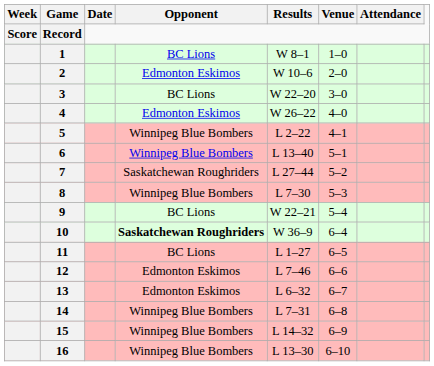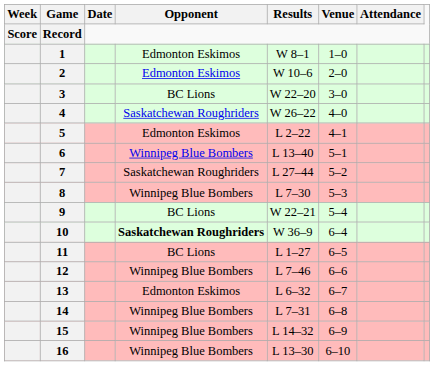(191, 53) BC Lions -> (191, 53) Edmonton Eskimos
(191, 113) Edmonton Eskimos -> (191, 113) Saskatchewan Roughriders
(191, 133) Winnipeg Blue Bombers -> (191, 133) Edmonton Eskimos
(191, 271) Edmonton Eskimos -> (191, 271) Winnipeg Blue Bombers
